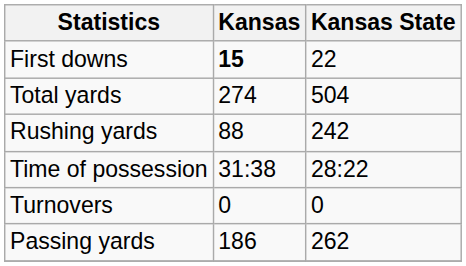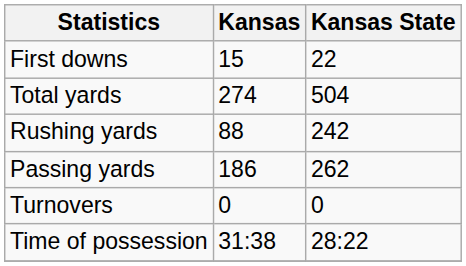(231, 59) bold -> (231, 59) normal
rows swapped: (82, 242) <-> (109, 168)
